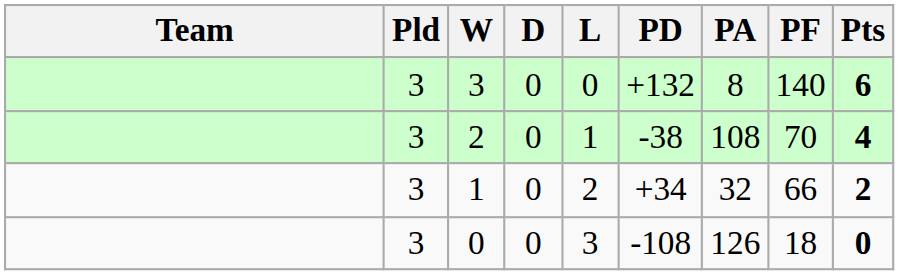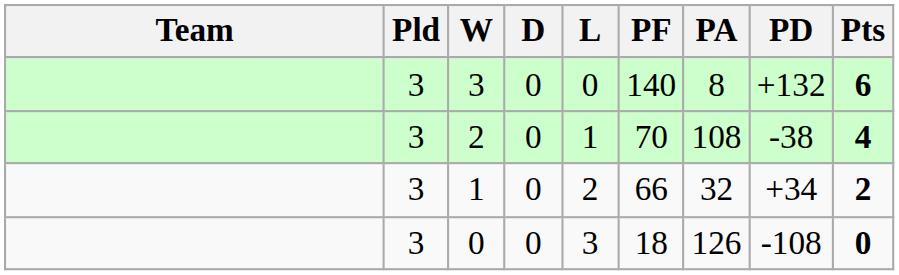columns swapped: (801, 30) <-> (661, 30)
